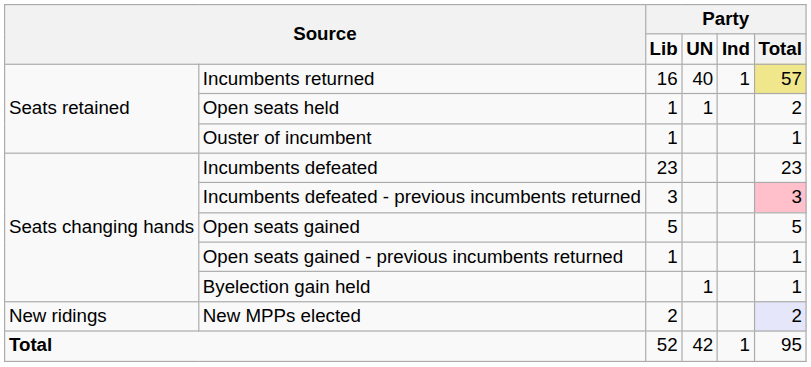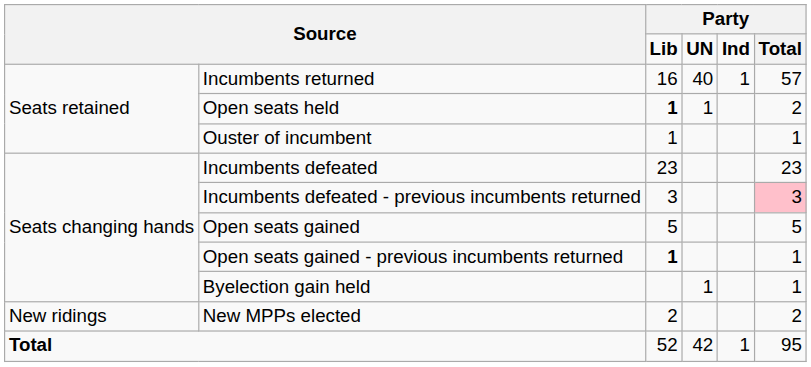(792, 78) khaki background -> (792, 78) no background
(672, 108) normal -> (672, 108) bold
(672, 256) normal -> (672, 256) bold
(797, 316) lavender background -> (797, 316) no background
